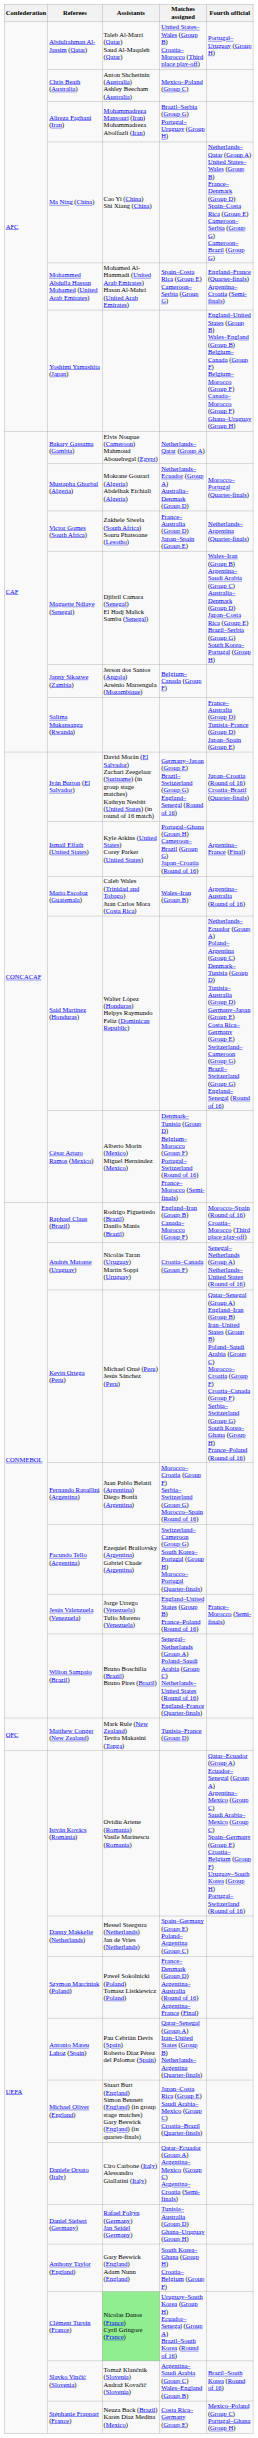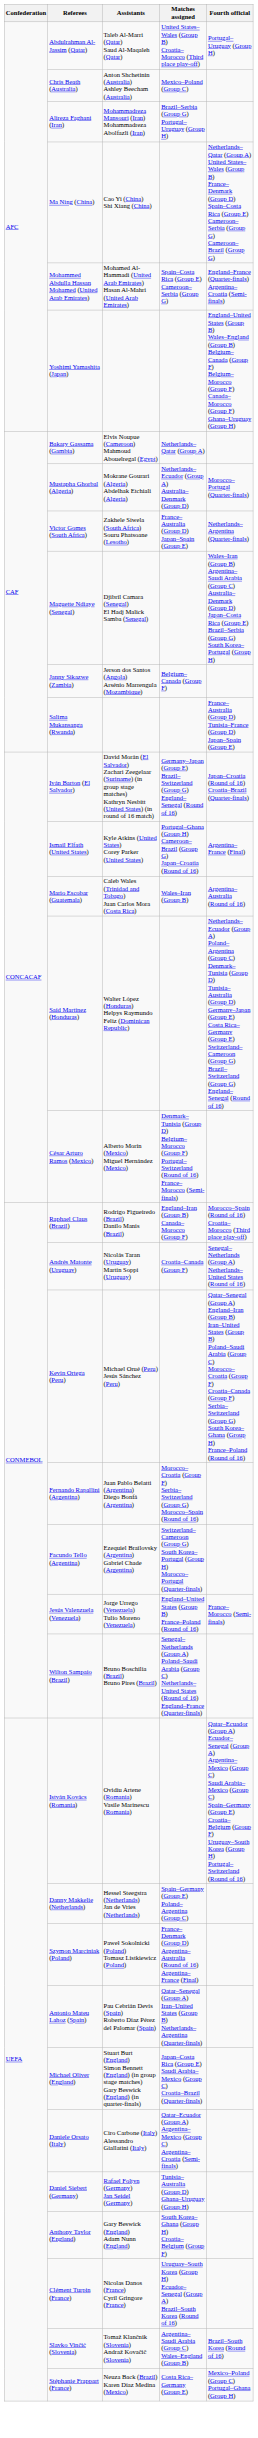- row: (71, 1734)
(123, 2326) lightgreen background -> (123, 2293) no background
